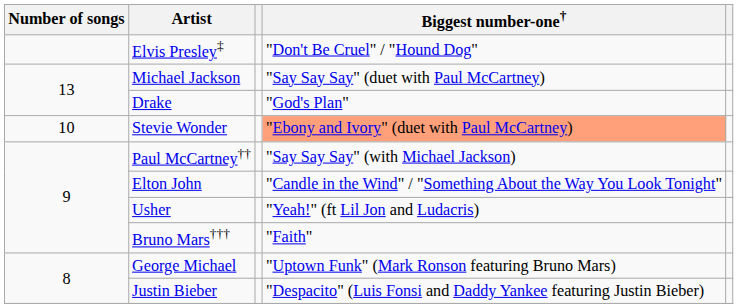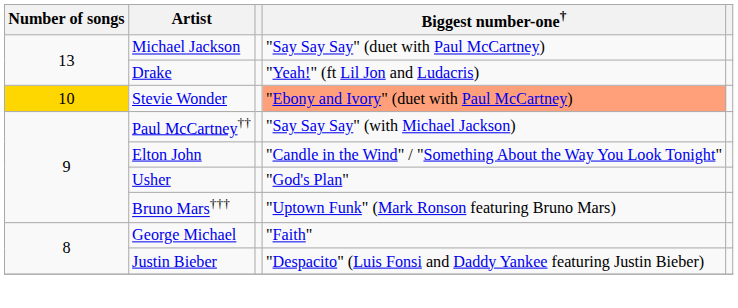- row: (178, 49)
(307, 102) "God's Plan" -> (372, 72) "Yeah!" (ft Lil Jon and Ludacris)
(66, 128) no background -> (66, 98) gold background
(372, 209) "Yeah!" (ft Lil Jon and Ludacris) -> (307, 179) "God's Plan"
(289, 237) "Faith" -> (441, 207) "Uptown Funk" (Mark Ronson featuring Bruno Mars)
(441, 265) "Uptown Funk" (Mark Ronson featuring Bruno Mars) -> (289, 235) "Faith"
